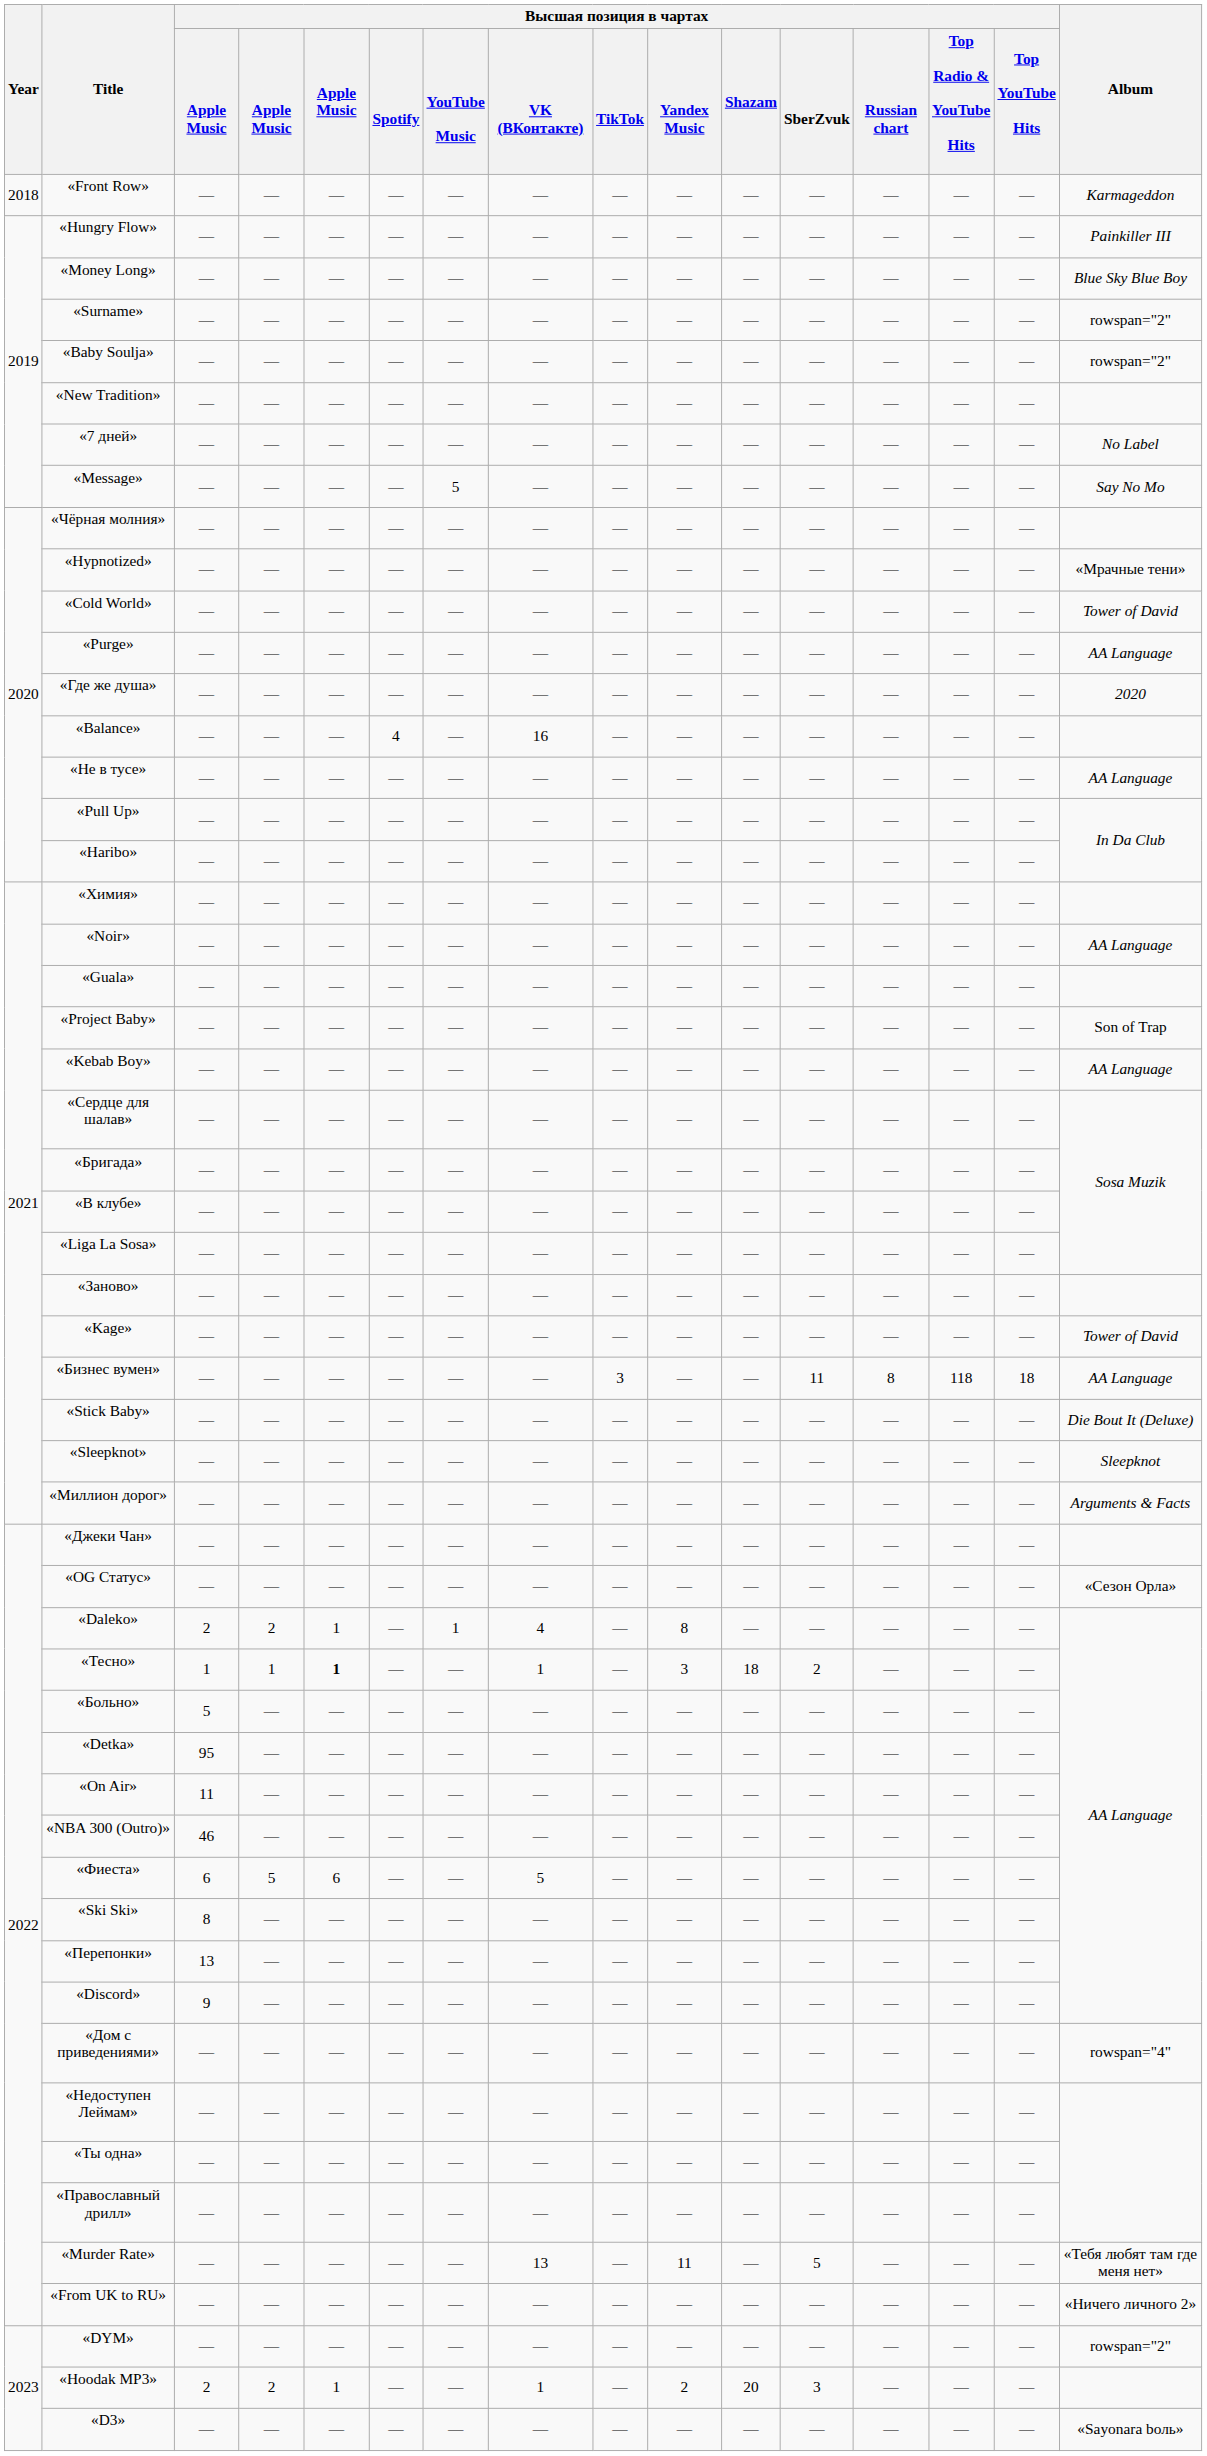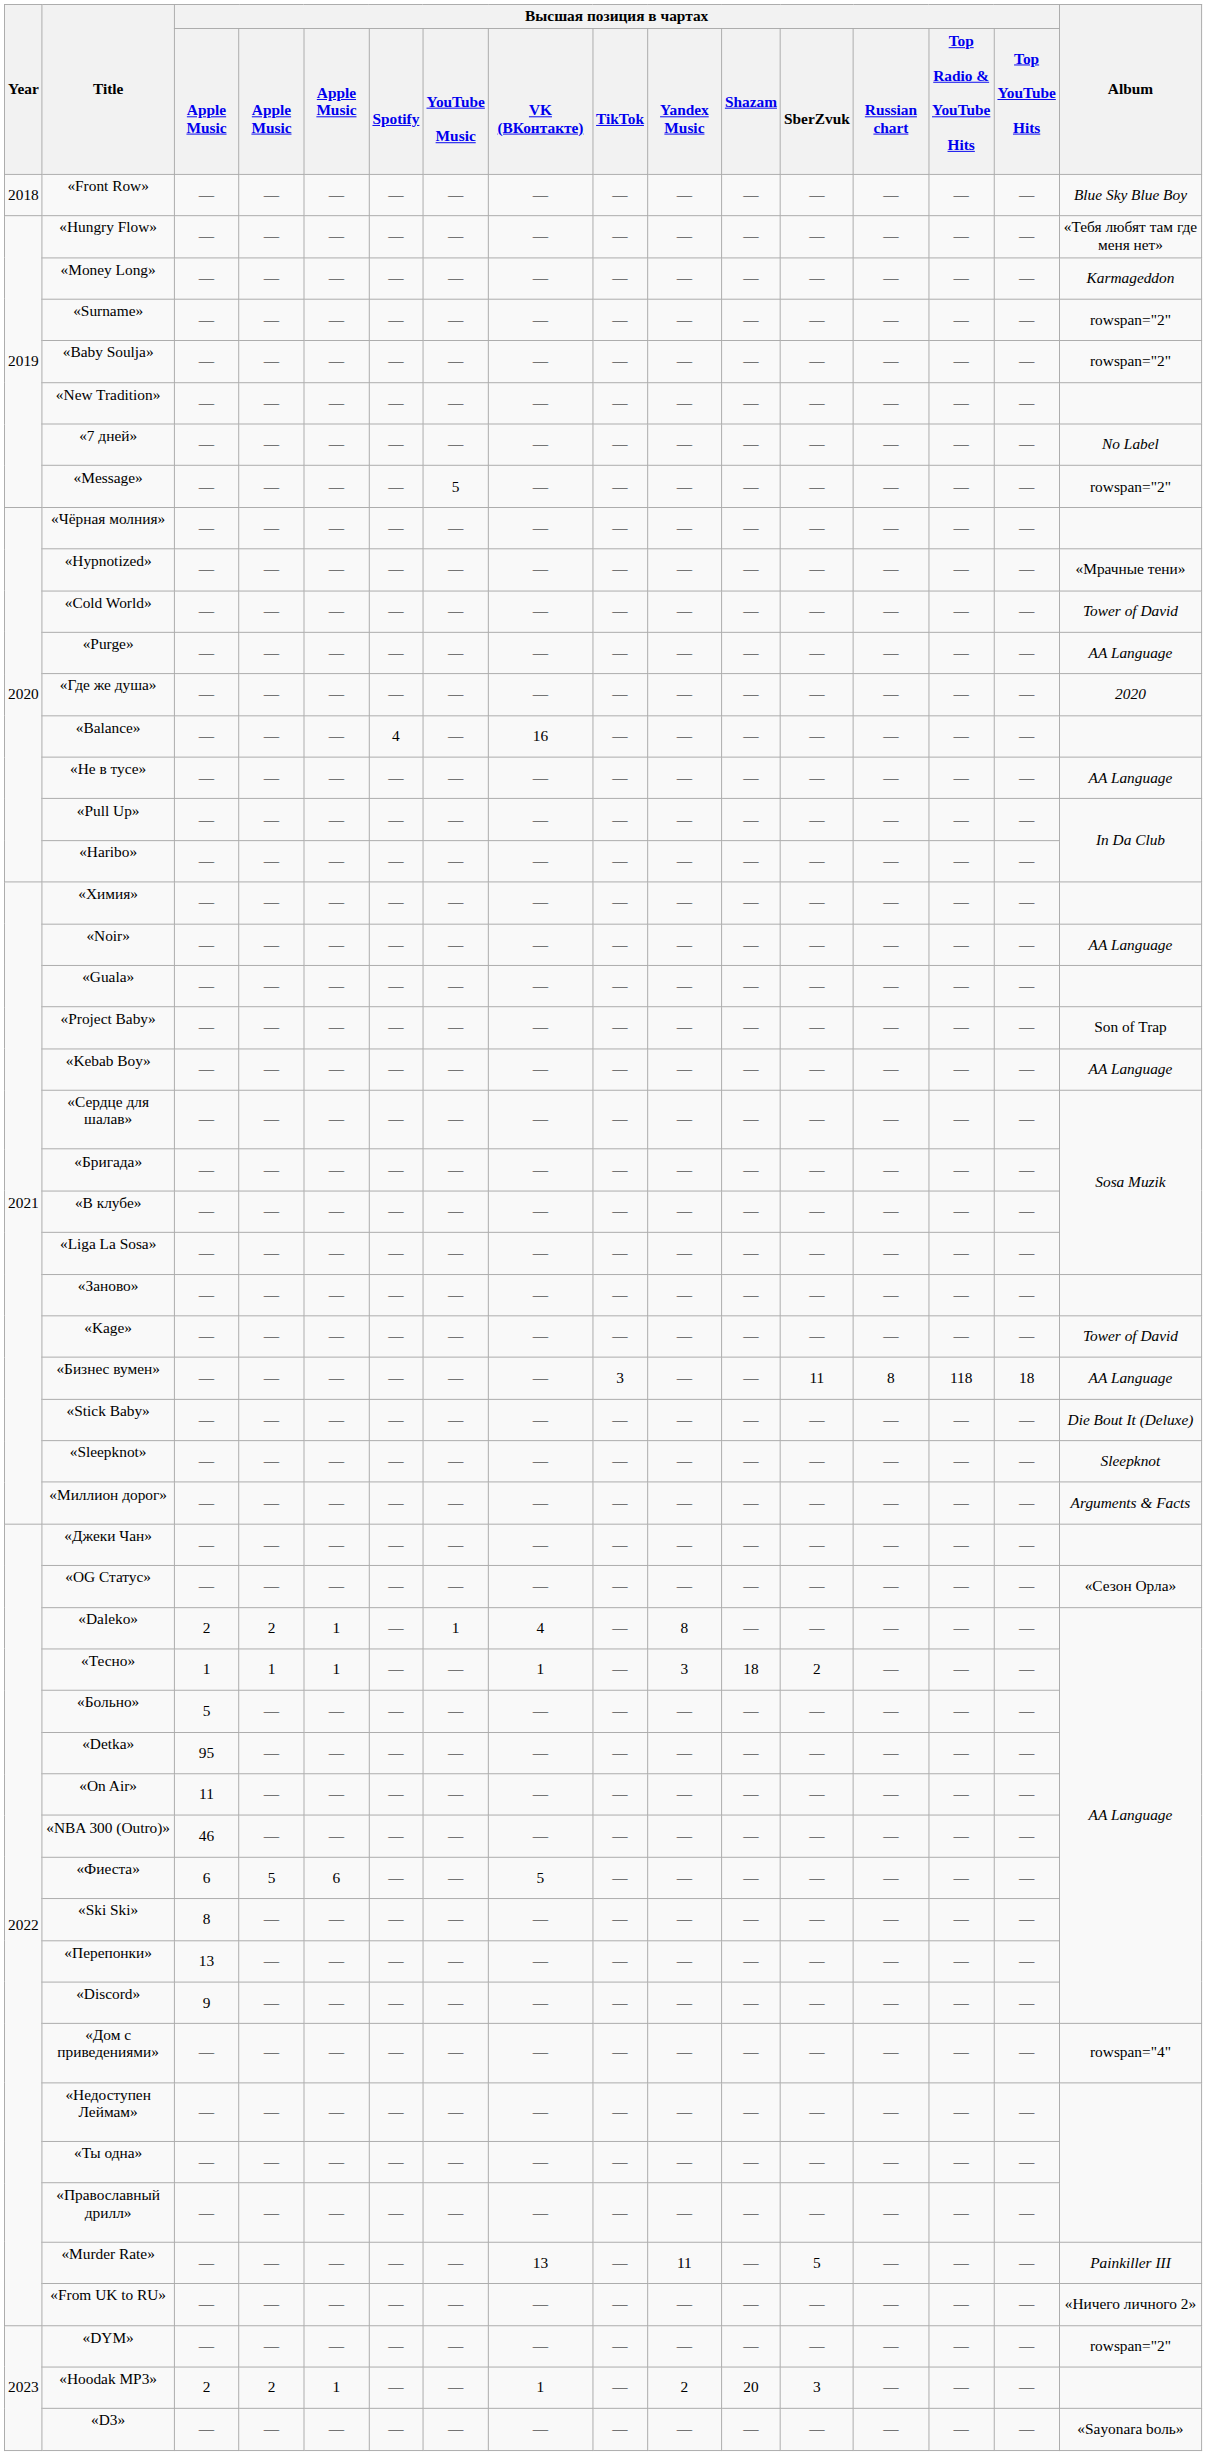(1130, 194) Karmageddon -> (1130, 194) Blue Sky Blue Boy
(1130, 236) Painkiller III -> (1130, 236) «Тебя любят там где меня нет»
(1130, 278) Blue Sky Blue Boy -> (1130, 278) Karmageddon
(1130, 486) Say No Mo -> (1130, 486) rowspan="2"
(336, 1669) bold -> (336, 1669) normal
(1130, 2262) «Тебя любят там где меня нет» -> (1130, 2262) Painkiller III
